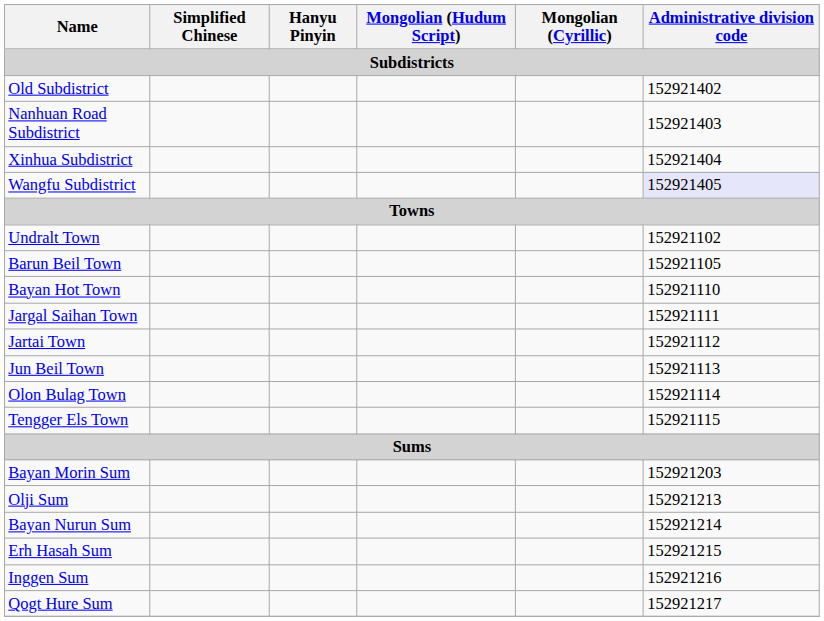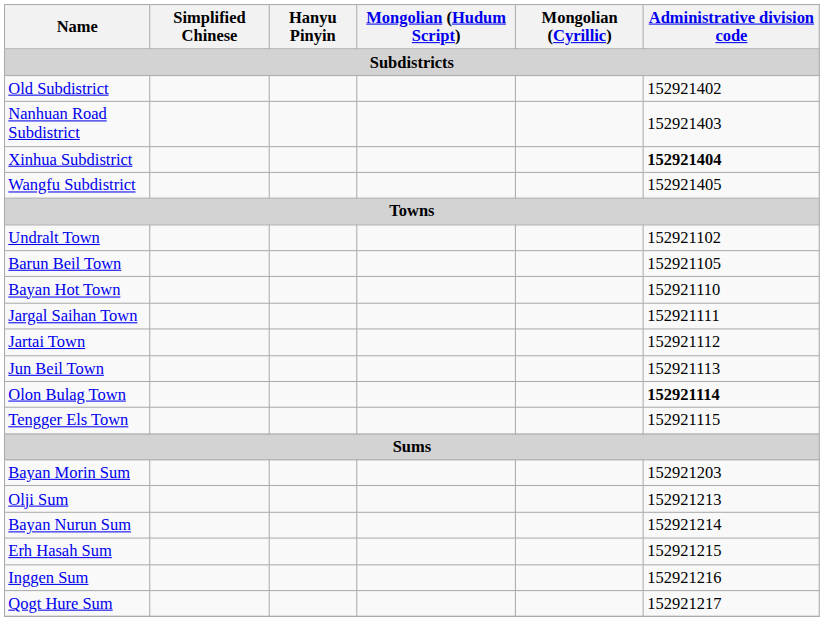(684, 159) normal -> (684, 159) bold
(684, 185) lavender background -> (684, 185) no background
(684, 394) normal -> (684, 394) bold
